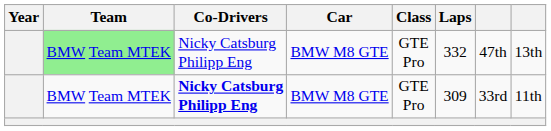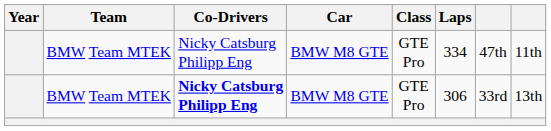(109, 52) lightgreen background -> (109, 52) no background
(455, 52) 332 -> (455, 52) 334
(528, 52) 13th -> (528, 52) 11th
(455, 96) 309 -> (455, 96) 306
(528, 96) 11th -> (528, 96) 13th
